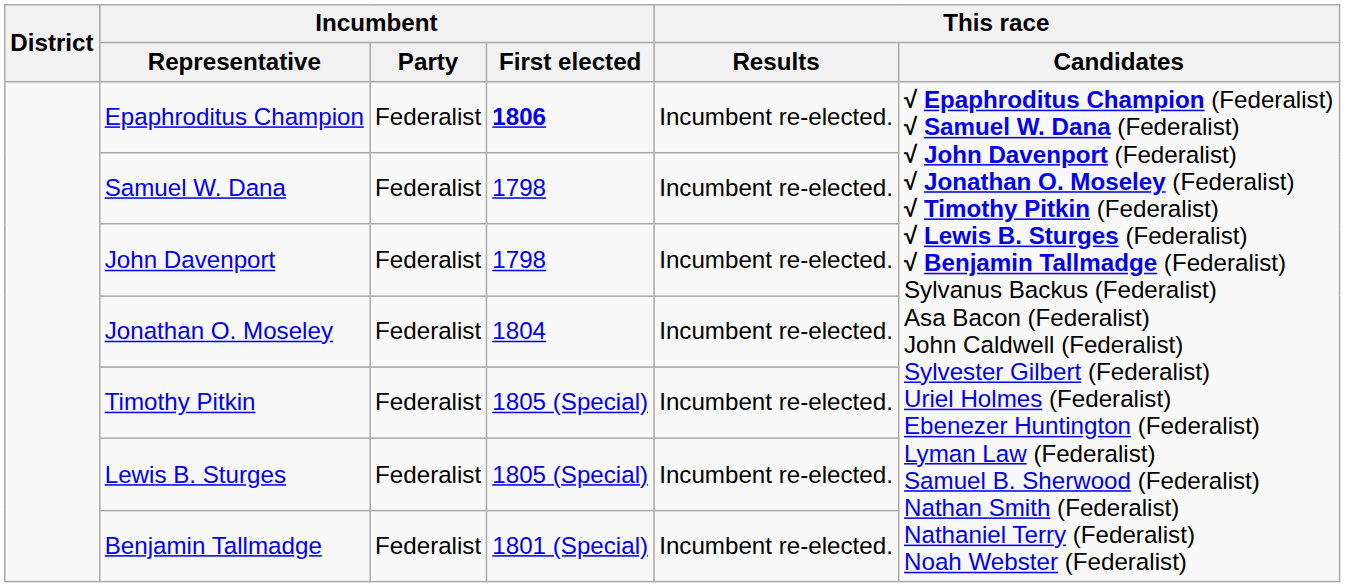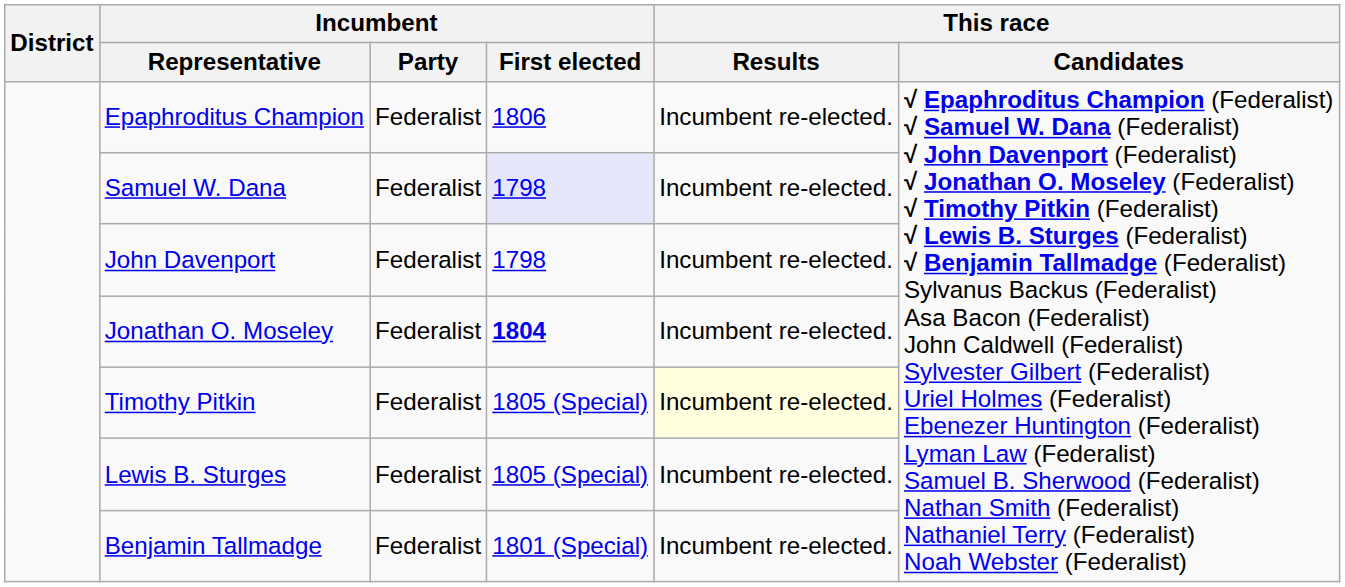(519, 116) bold -> (519, 116) normal
(519, 188) no background -> (519, 188) lavender background
(519, 331) normal -> (519, 331) bold
(776, 402) no background -> (776, 402) lightyellow background
